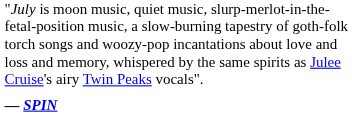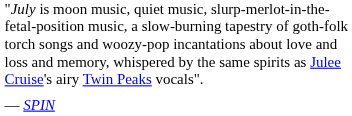(31, 105) bold -> (30, 105) normal
